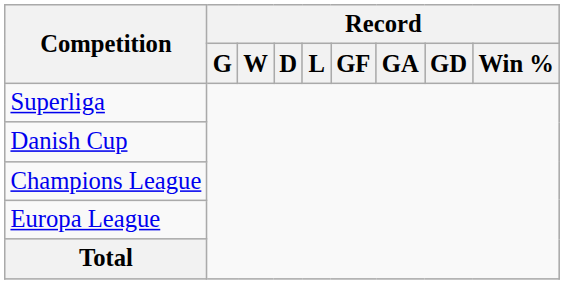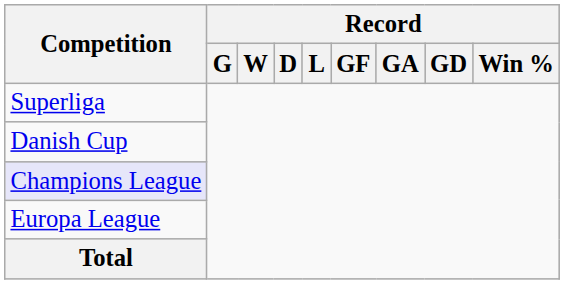(106, 180) no background -> (106, 180) lavender background
